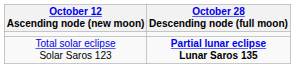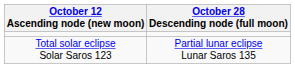(218, 50) bold -> (218, 50) normal
